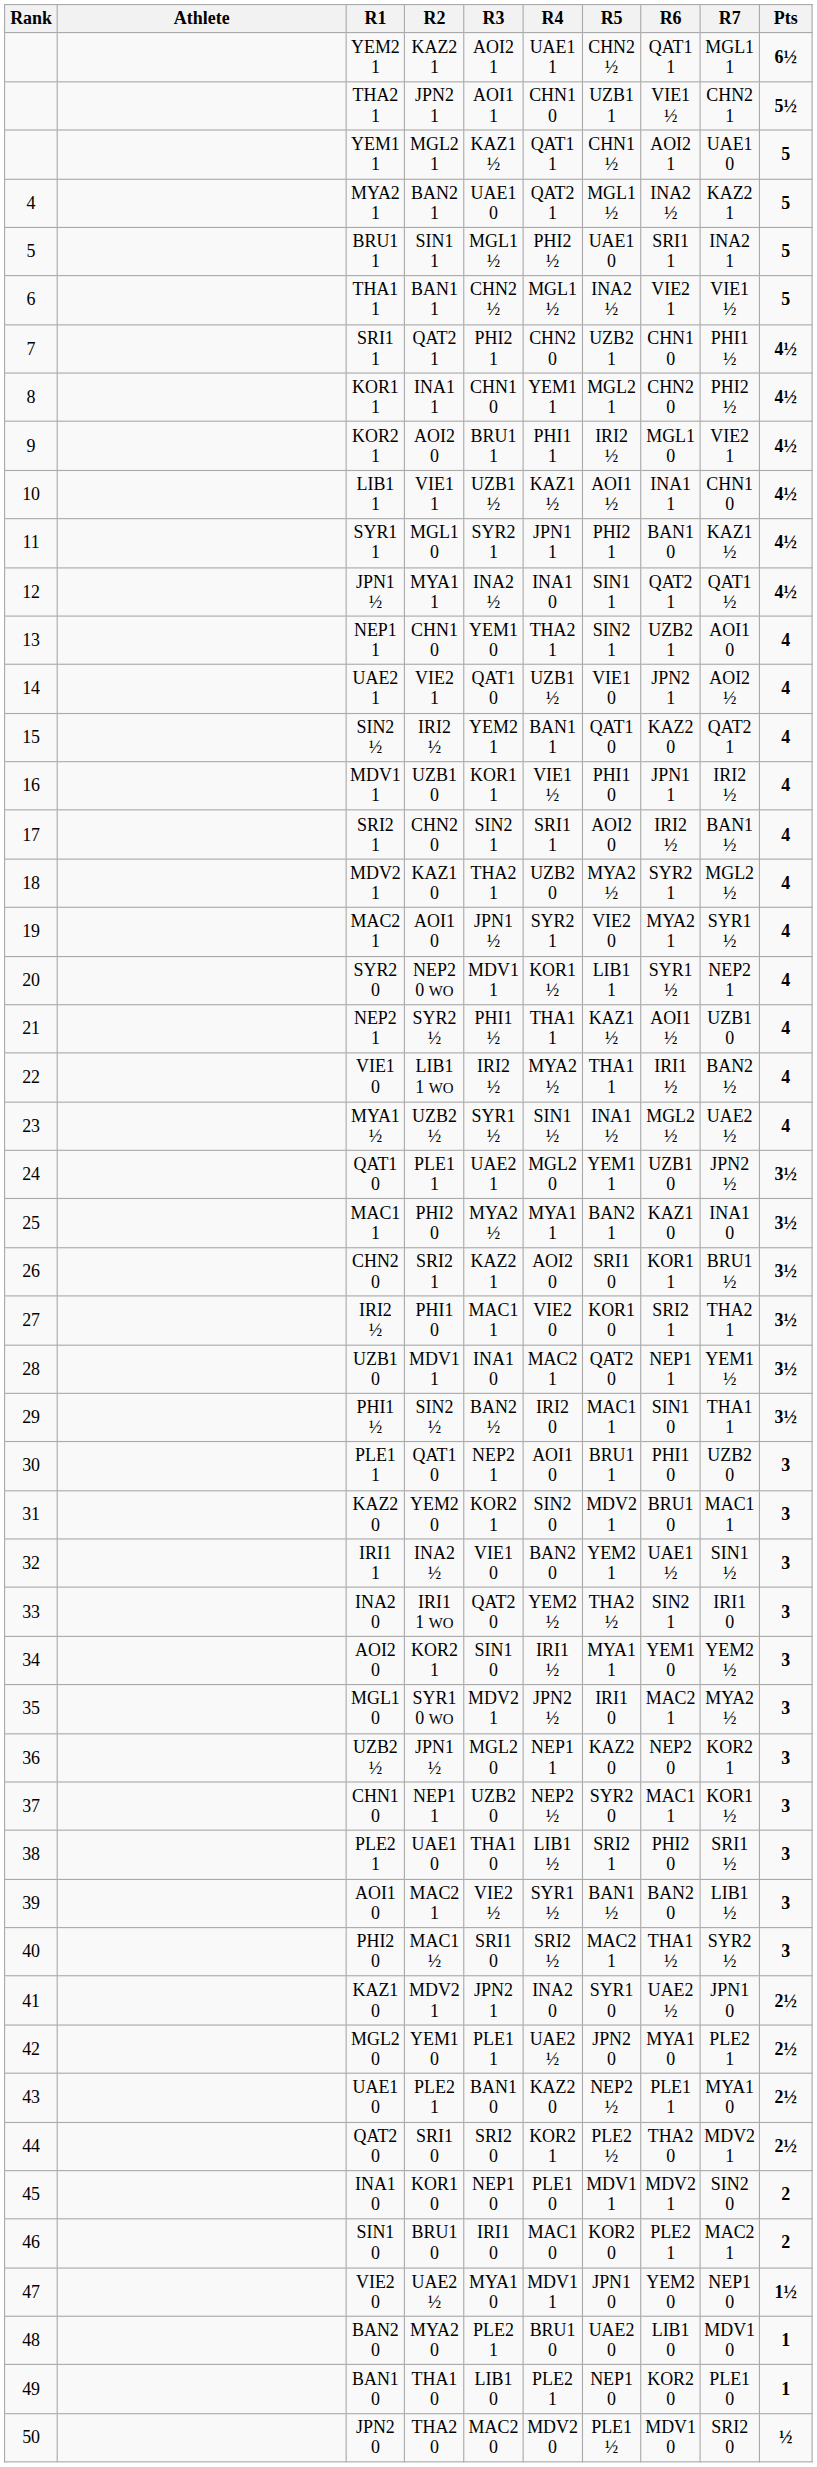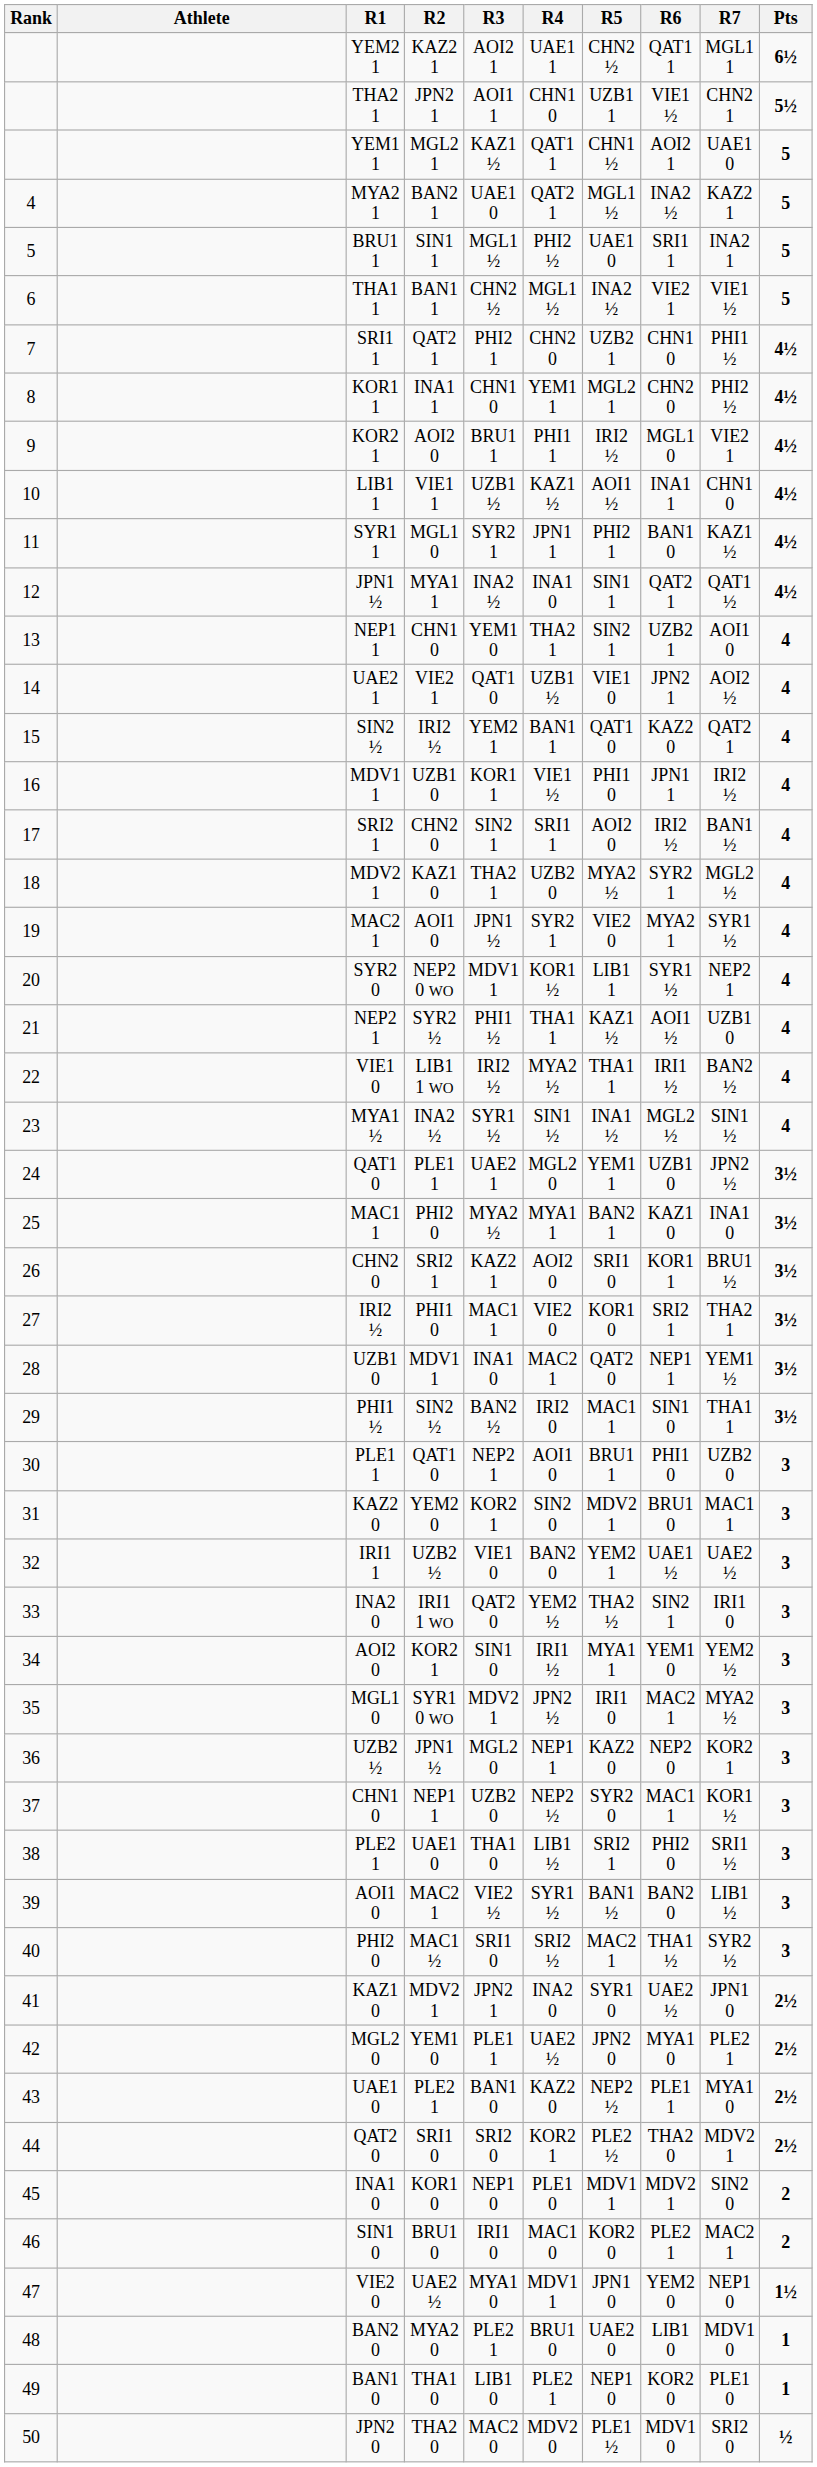(434, 1125) UZB2 ½ -> (434, 1125) INA2 ½
(730, 1125) UAE2 ½ -> (730, 1125) SIN1 ½
(434, 1563) INA2 ½ -> (434, 1563) UZB2 ½
(730, 1563) SIN1 ½ -> (730, 1563) UAE2 ½
